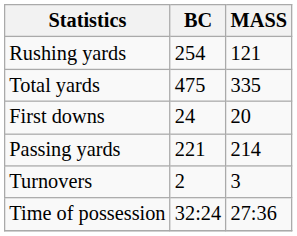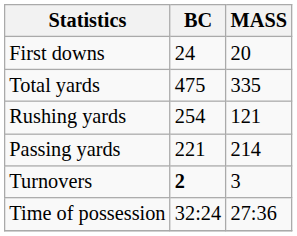rows swapped: (57, 117) <-> (68, 52)
(180, 181) normal -> (180, 181) bold
